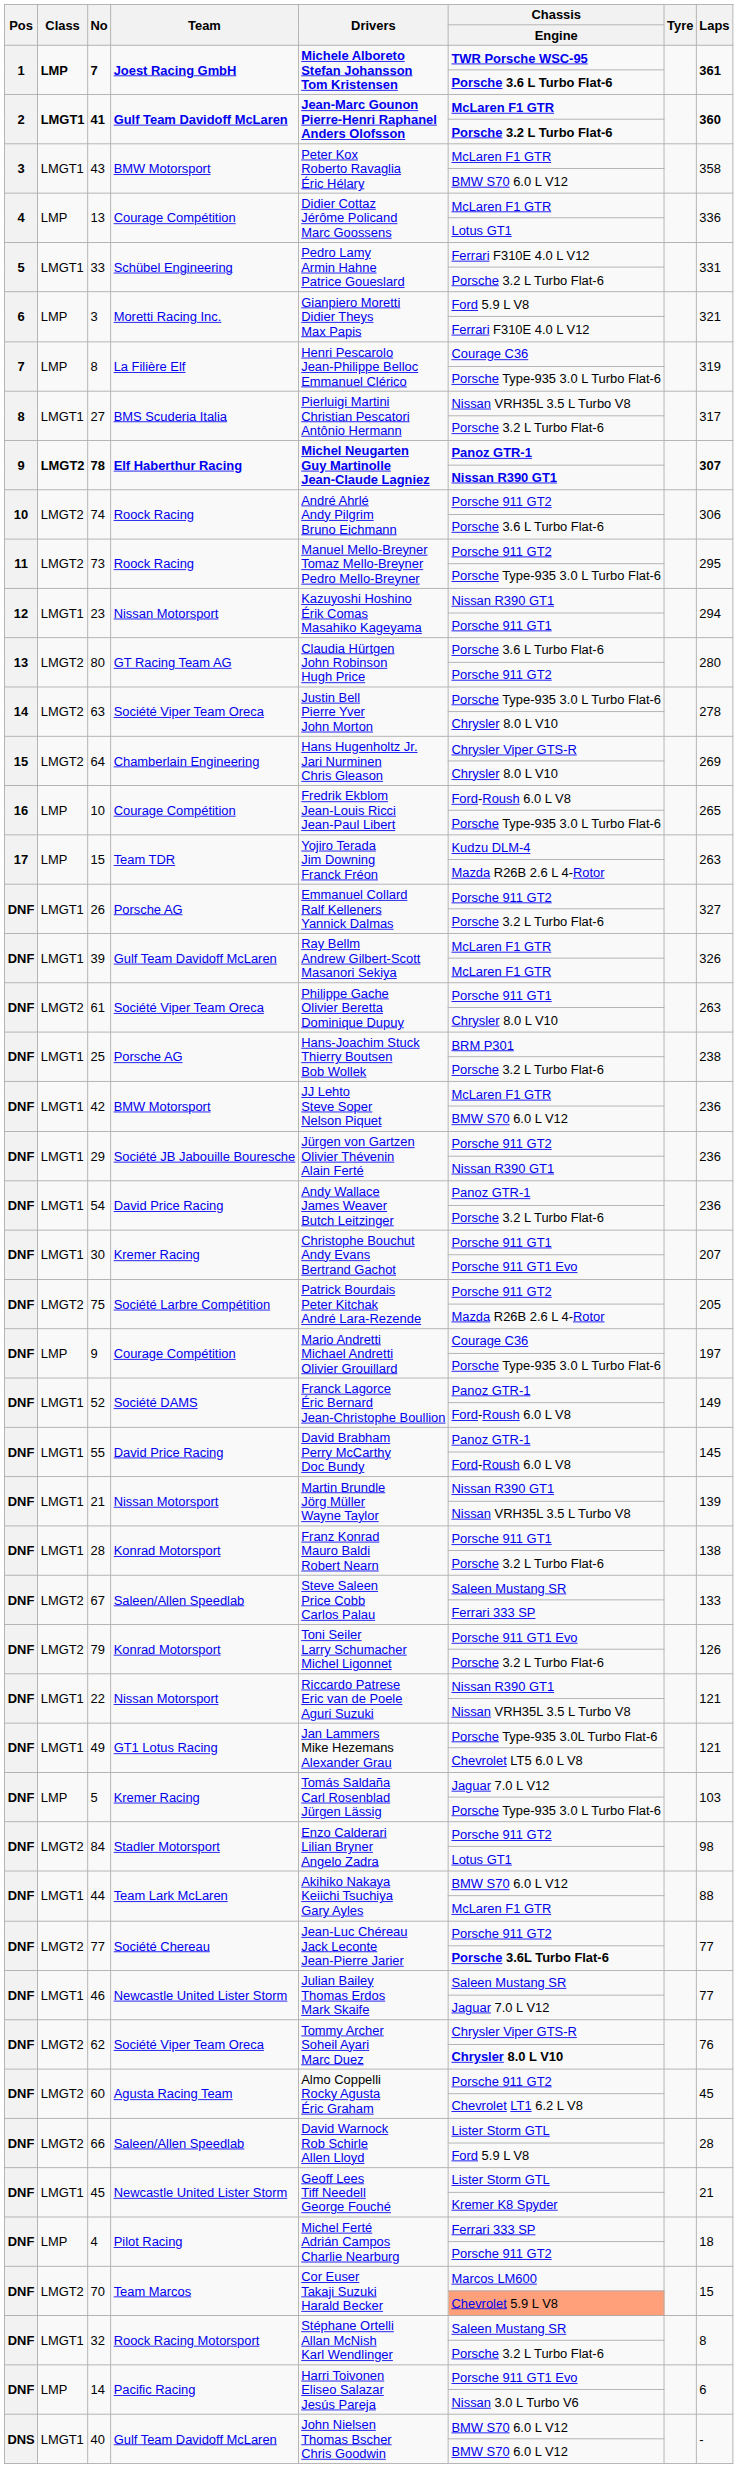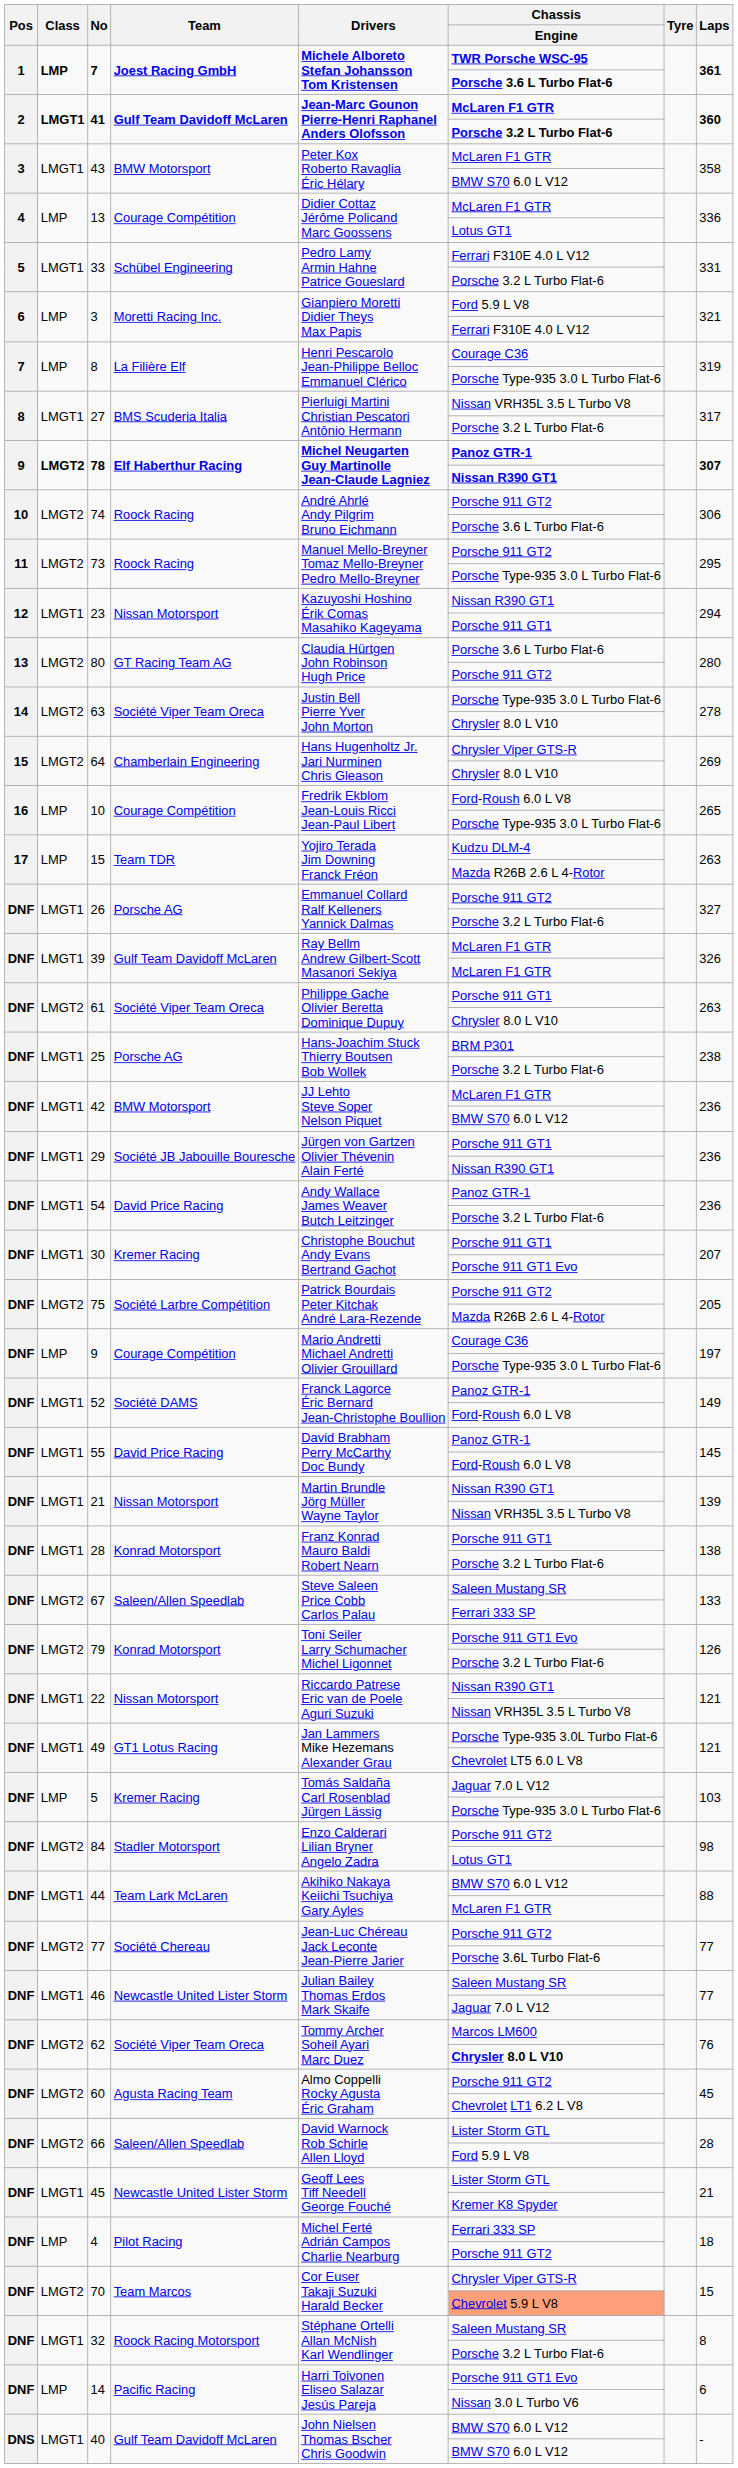(502, 1144) Porsche 911 GT2 -> (502, 1144) Porsche 911 GT1
(530, 1958) bold -> (526, 1958) normal
(514, 2032) Chrysler Viper GTS-R -> (494, 2032) Marcos LM600
(494, 2279) Marcos LM600 -> (514, 2279) Chrysler Viper GTS-R
